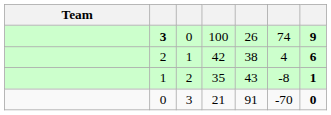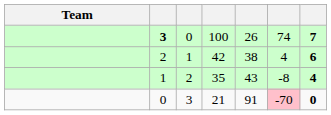(313, 36) 9 -> (313, 36) 7
(313, 78) 1 -> (313, 78) 4
(284, 99) no background -> (284, 99) pink background
